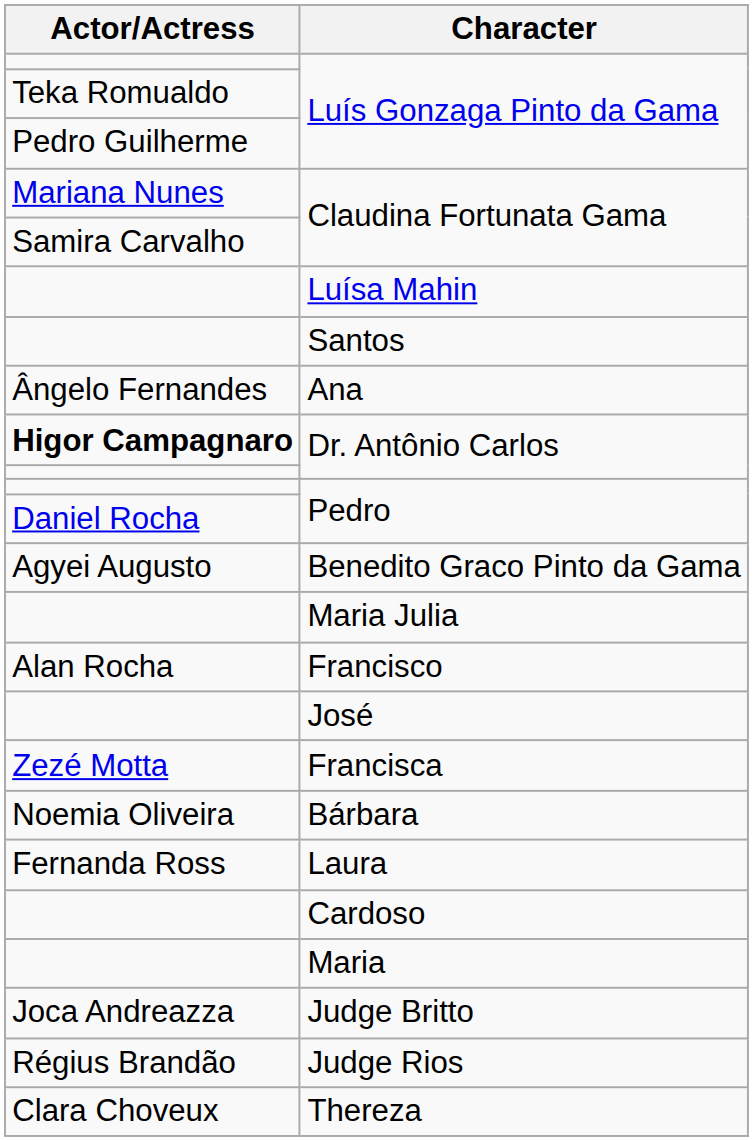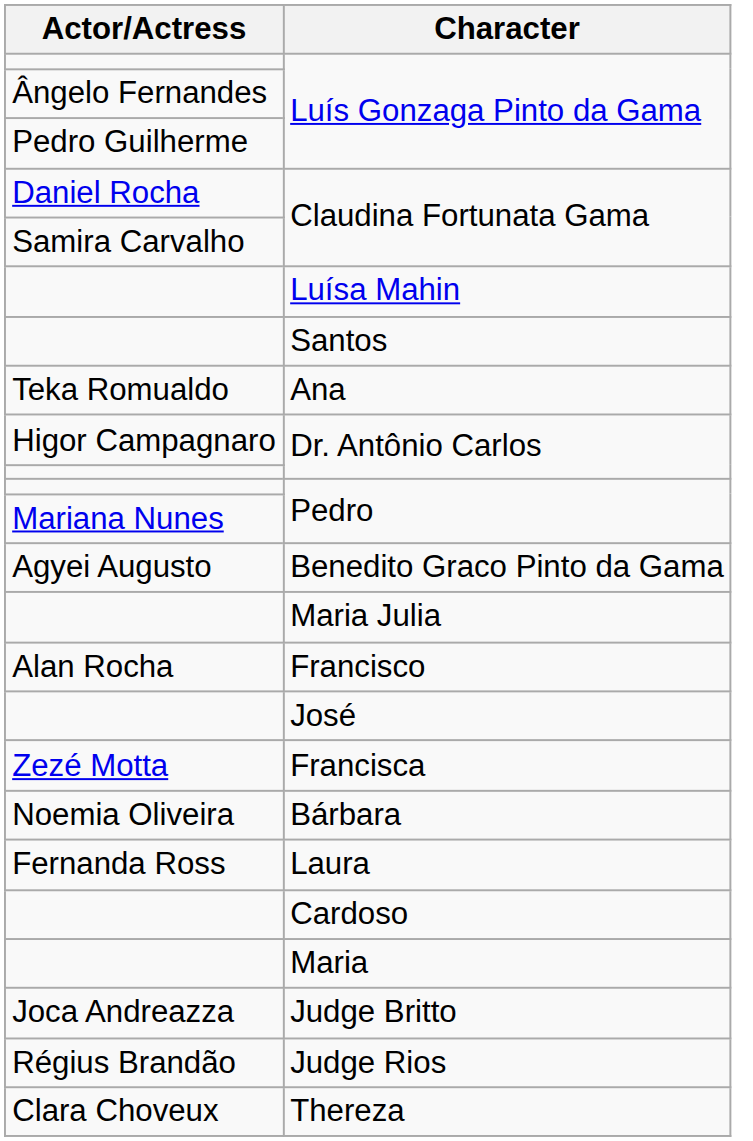(121, 93) Teka Romualdo -> (140, 93) Ângelo Fernandes
(118, 192) Mariana Nunes -> (106, 192) Daniel Rocha
(140, 389) Ângelo Fernandes -> (121, 389) Teka Romualdo
(153, 439) bold -> (144, 439) normal
(106, 517) Daniel Rocha -> (118, 517) Mariana Nunes
